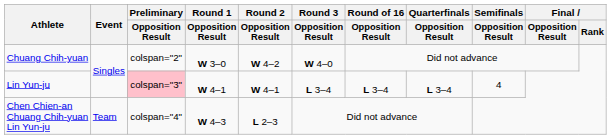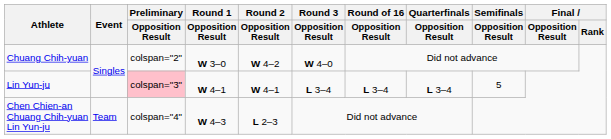(499, 85) 4 -> (499, 85) 5
